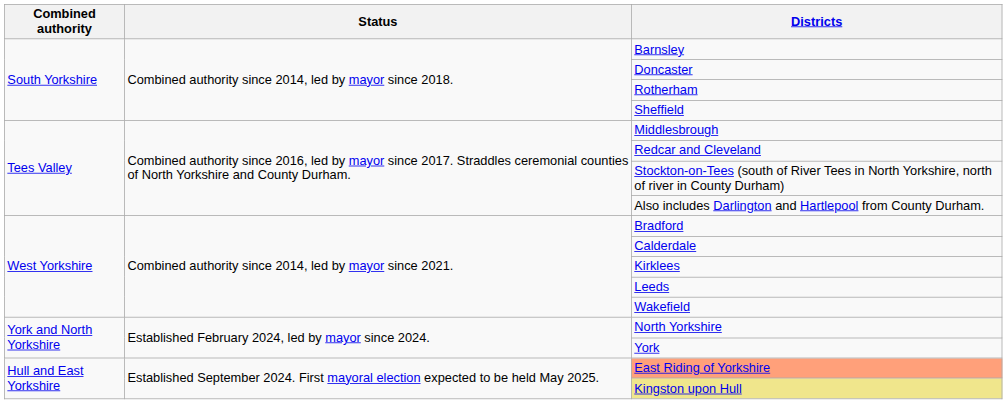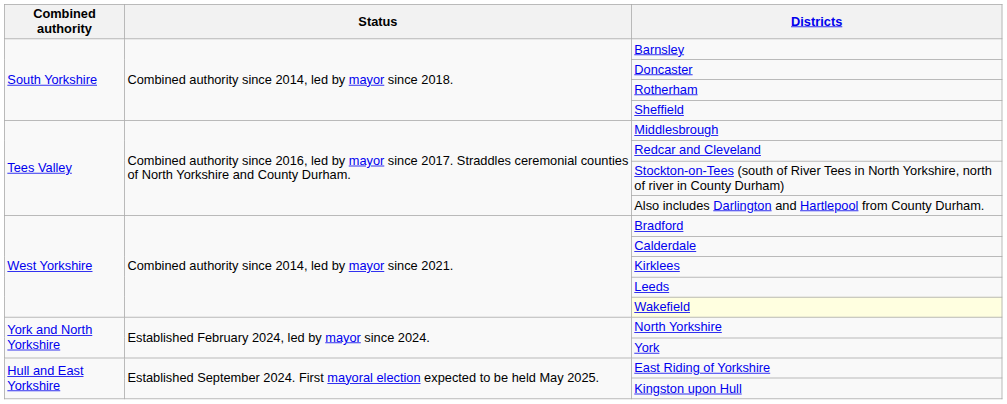(662, 307) no background -> (662, 307) lightyellow background
(702, 368) lightsalmon background -> (702, 368) no background
(688, 388) khaki background -> (688, 388) no background
